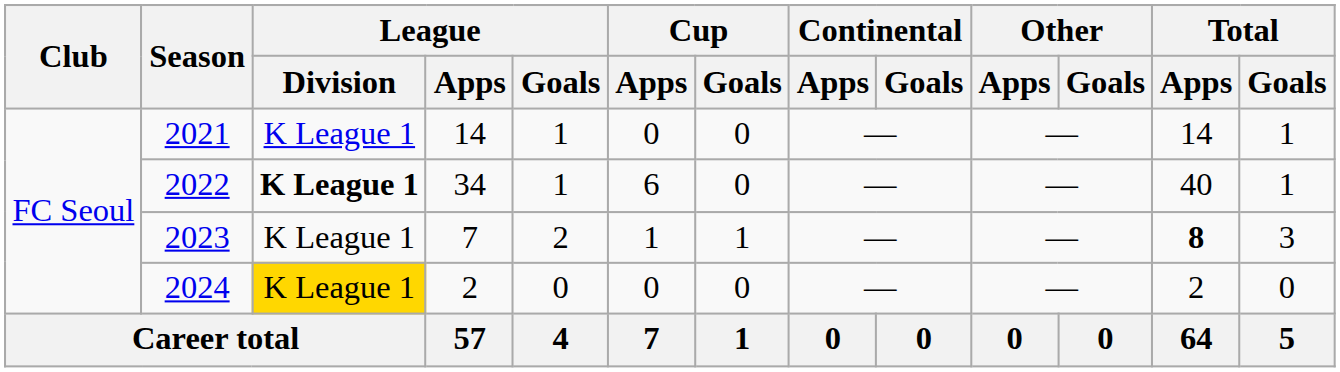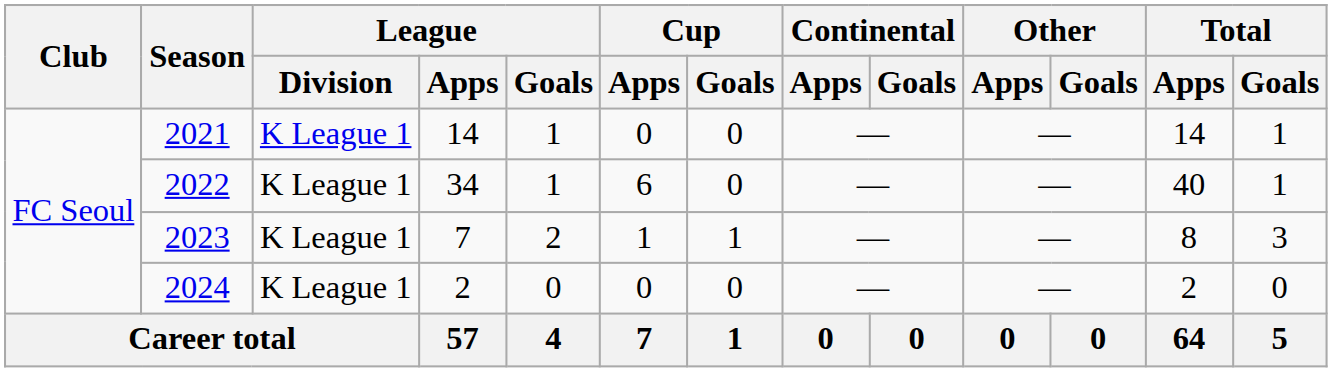(339, 184) bold -> (336, 184) normal
(1196, 236) bold -> (1189, 236) normal
(339, 287) gold background -> (336, 287) no background
